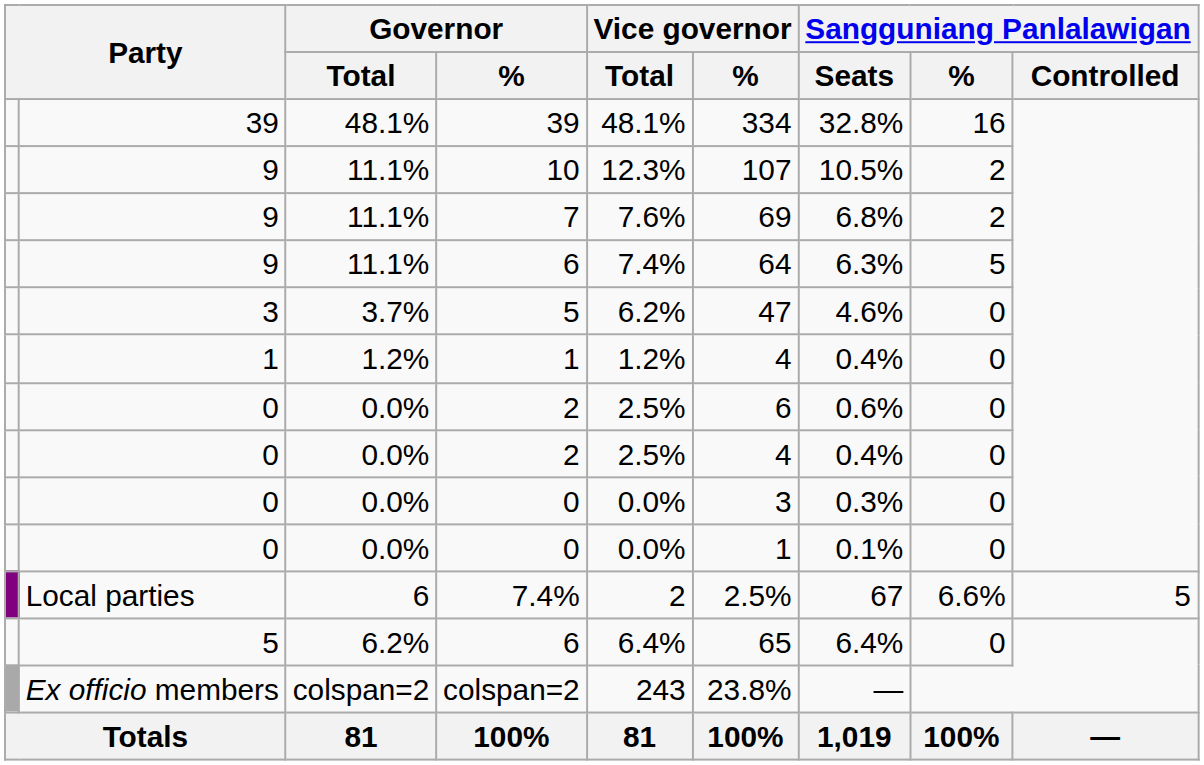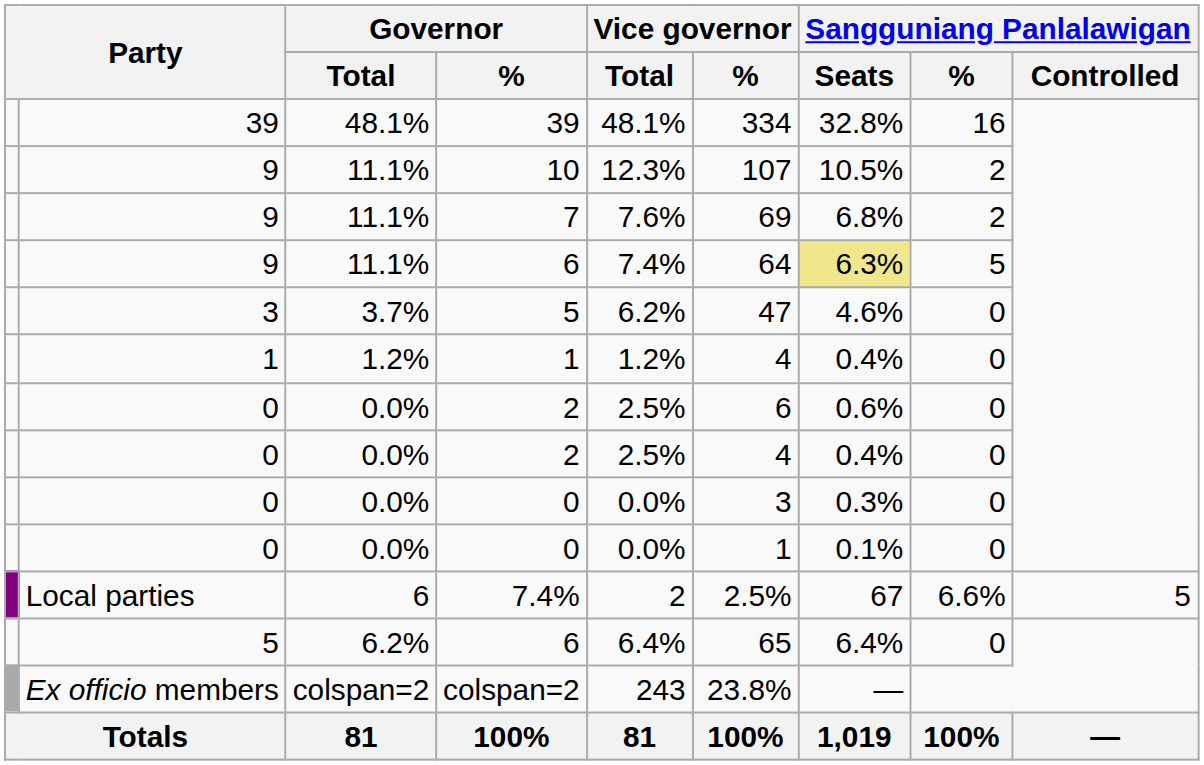(869, 265) no background -> (869, 265) khaki background
